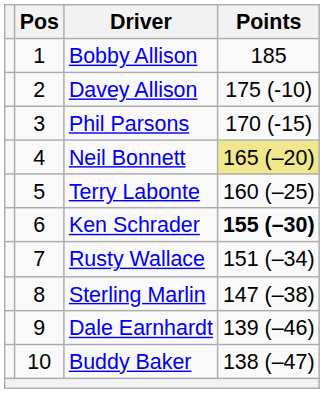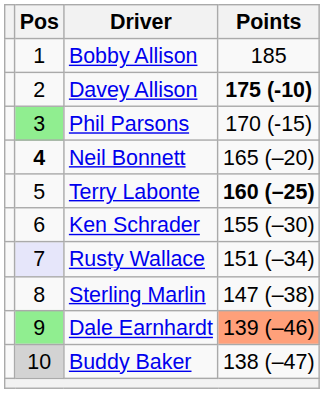(269, 90) normal -> (269, 90) bold
(39, 124) no background -> (39, 124) lightgreen background
(39, 158) normal -> (39, 158) bold
(269, 158) khaki background -> (269, 158) no background
(269, 191) normal -> (269, 191) bold
(269, 225) bold -> (269, 225) normal
(39, 259) no background -> (39, 259) lavender background
(39, 327) no background -> (39, 327) lightgreen background
(269, 327) no background -> (269, 327) lightsalmon background
(39, 361) no background -> (39, 361) lightgrey background
